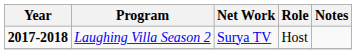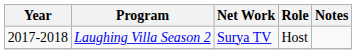(38, 37) bold -> (38, 37) normal
